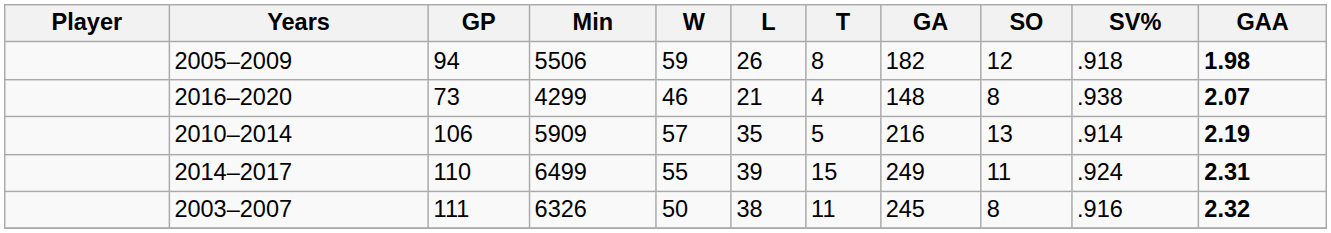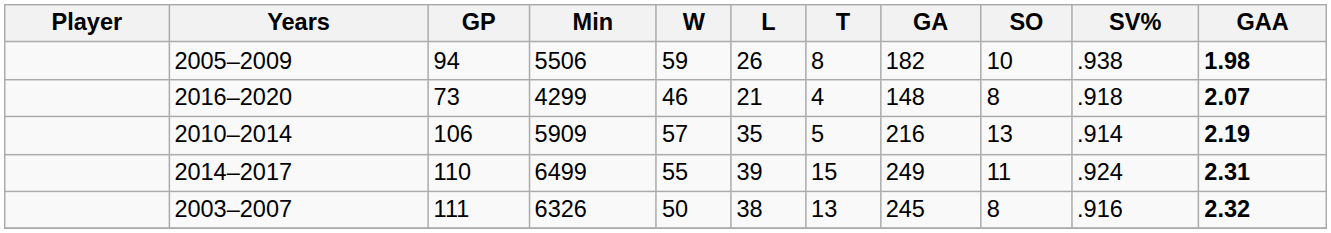(1000, 60) 12 -> (1000, 60) 10
(1100, 60) .918 -> (1100, 60) .938
(1100, 97) .938 -> (1100, 97) .918
(823, 209) 11 -> (824, 209) 13
